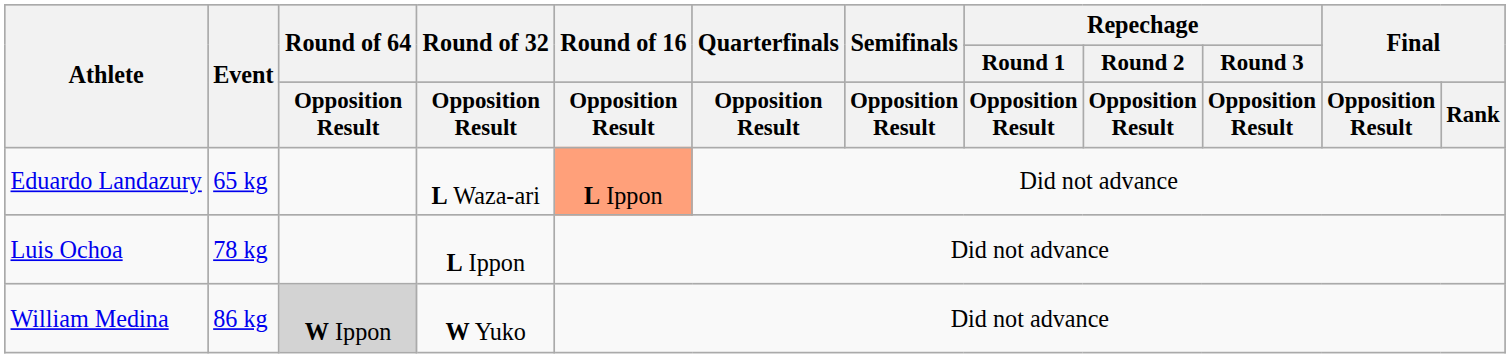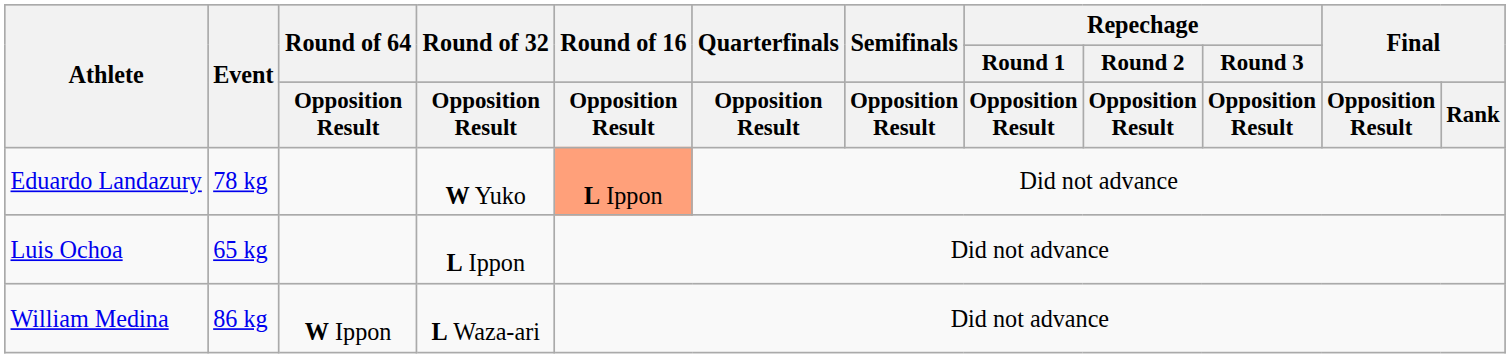(240, 181) 65 kg -> (240, 181) 78 kg
(486, 195) L Waza-ari -> (486, 195) W Yuko
(240, 249) 78 kg -> (240, 249) 65 kg
(348, 332) lightgrey background -> (348, 332) no background
(486, 332) W Yuko -> (486, 332) L Waza-ari
